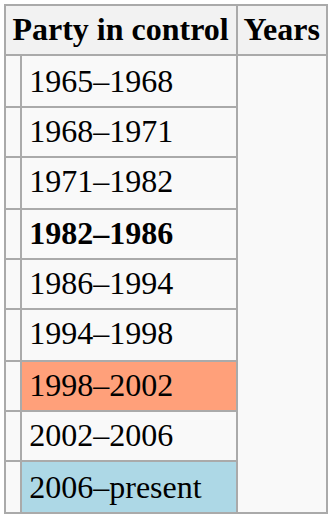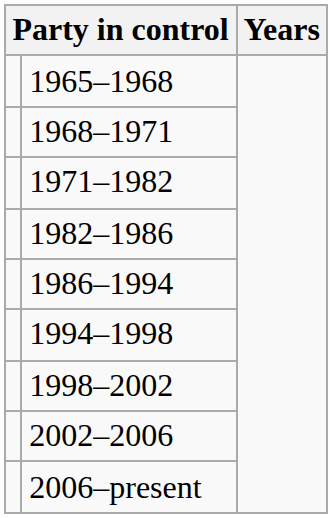(101, 232) bold -> (101, 232) normal
(101, 385) lightsalmon background -> (101, 385) no background
(115, 486) lightblue background -> (115, 486) no background
